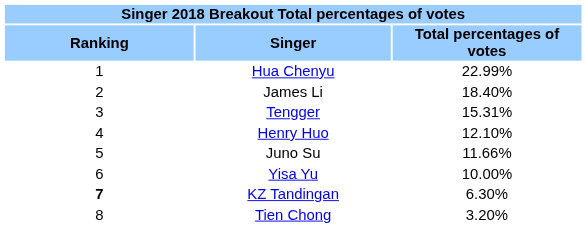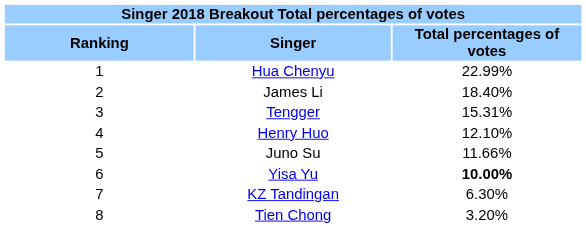(487, 174) normal -> (487, 174) bold
(99, 194) bold -> (99, 194) normal
